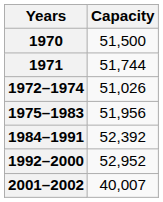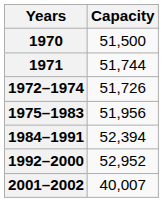(123, 88) 51,026 -> (123, 88) 51,726
(123, 137) 52,392 -> (123, 137) 52,394
